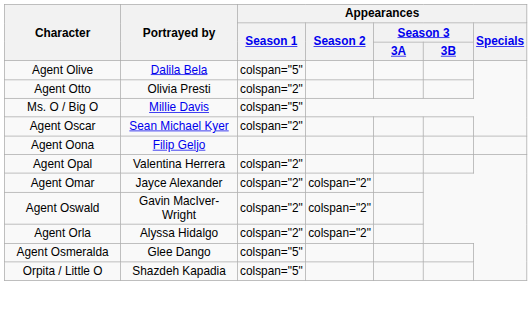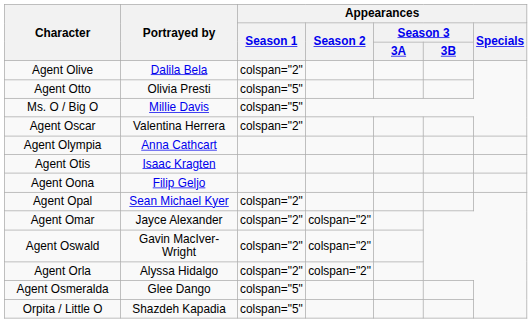(271, 70) colspan="5" -> (271, 70) colspan="2"
(271, 88) colspan="2" -> (271, 88) colspan="5"
(179, 126) Sean Michael Kyer -> (179, 126) Valentina Herrera
+ row: (63, 145)
+ row: (63, 164)
(179, 164) Valentina Herrera -> (179, 201) Sean Michael Kyer
